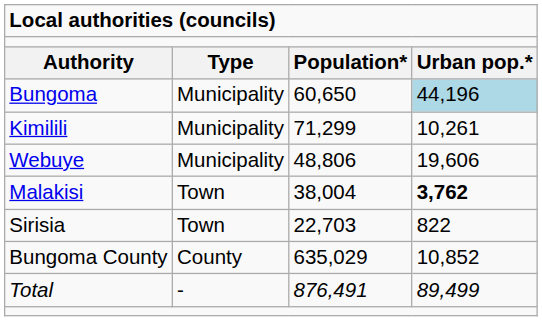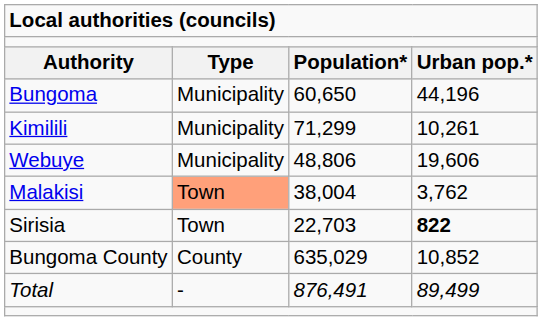(448, 95) lightblue background -> (448, 95) no background
(201, 192) no background -> (201, 192) lightsalmon background
(442, 192) bold -> (442, 192) normal
(434, 225) normal -> (434, 225) bold
